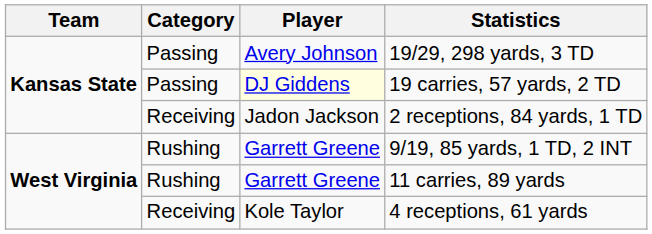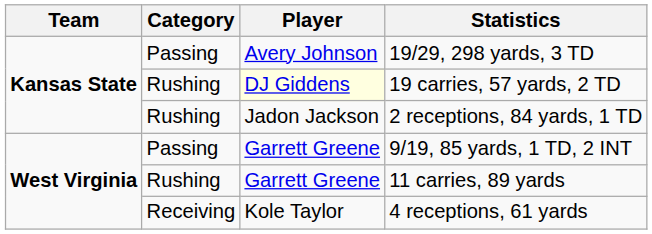(182, 84) Passing -> (184, 84) Rushing
(191, 116) Receiving -> (184, 116) Rushing
(184, 148) Rushing -> (182, 148) Passing
